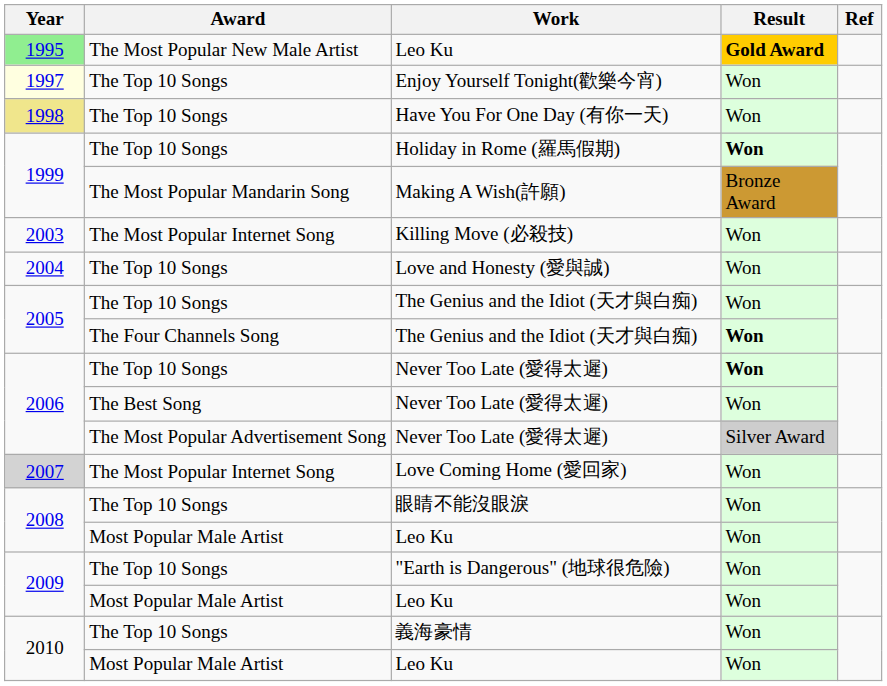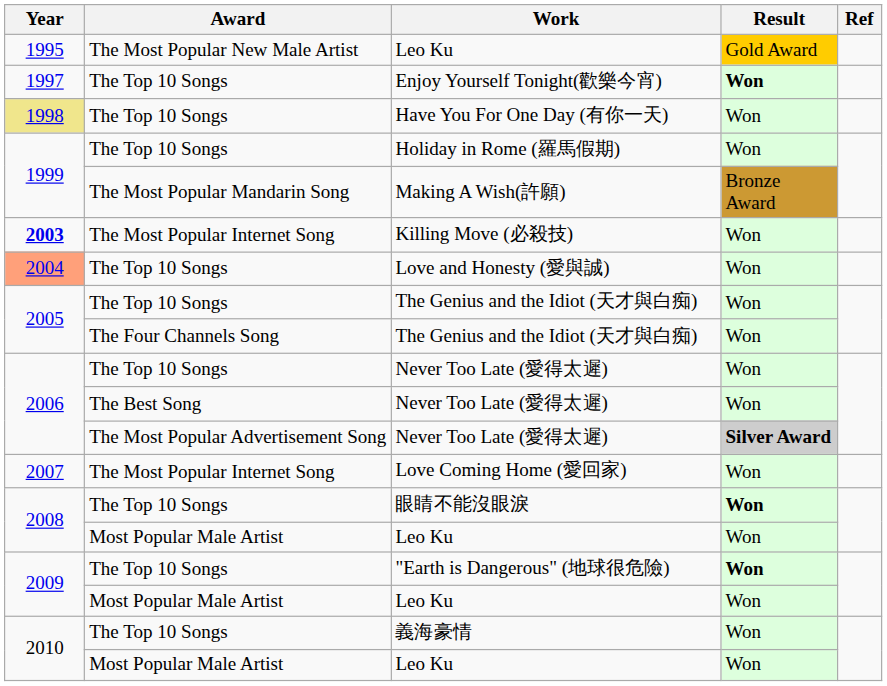(45, 49) lightgreen background -> (45, 49) no background
(779, 50) bold -> (779, 50) normal
(45, 81) lightyellow background -> (45, 81) no background
(779, 82) normal -> (779, 82) bold
(779, 149) bold -> (779, 149) normal
(45, 234) normal -> (45, 234) bold
(45, 268) no background -> (45, 268) lightsalmon background
(779, 336) bold -> (779, 336) normal
(779, 370) bold -> (779, 370) normal
(779, 437) normal -> (779, 437) bold
(45, 471) lightgrey background -> (45, 471) no background
(779, 505) normal -> (779, 505) bold
(779, 569) normal -> (779, 569) bold
